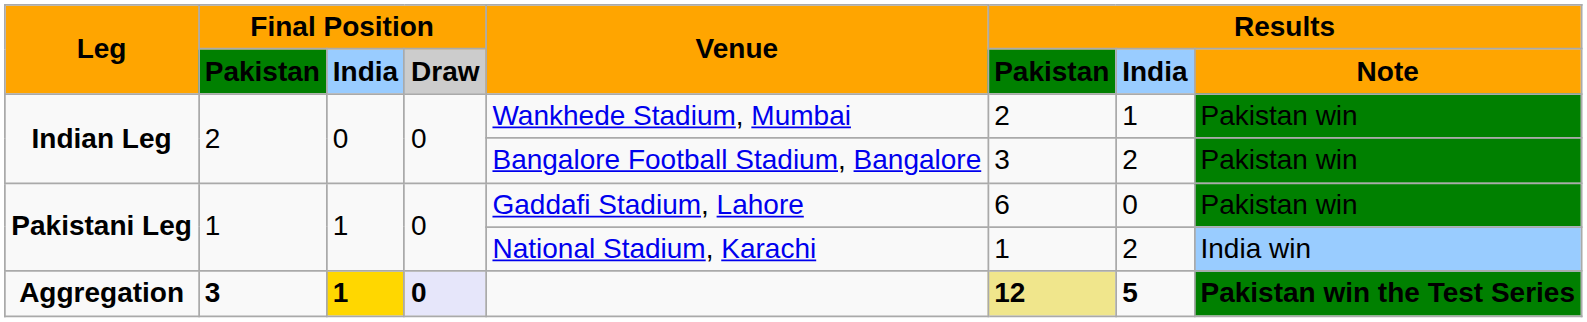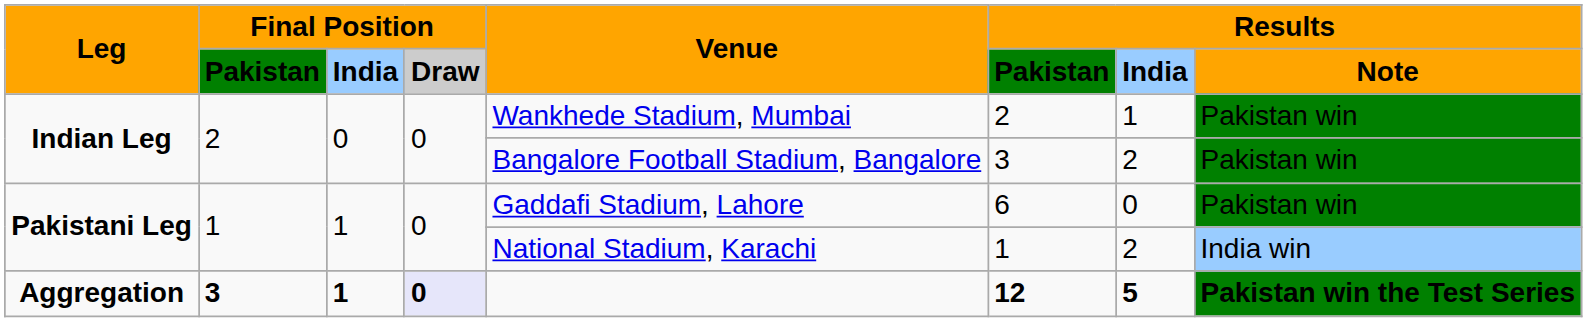(341, 293) gold background -> (341, 293) no background
(1010, 293) khaki background -> (1010, 293) no background
